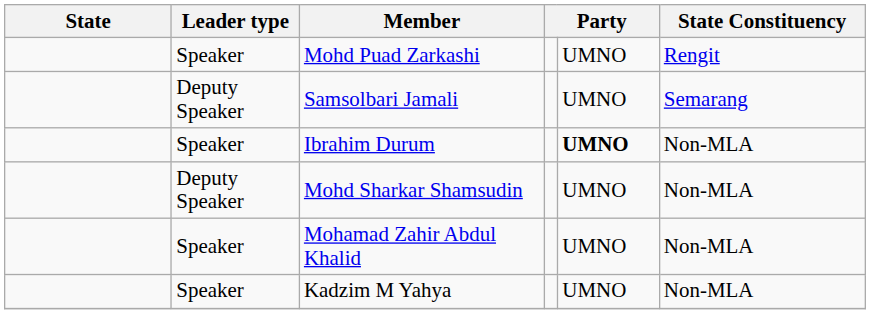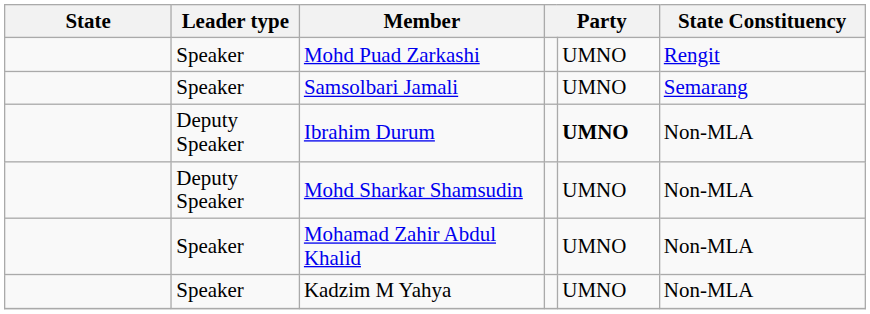(210, 99) Deputy Speaker -> (210, 87) Speaker
(210, 144) Speaker -> (210, 132) Deputy Speaker
